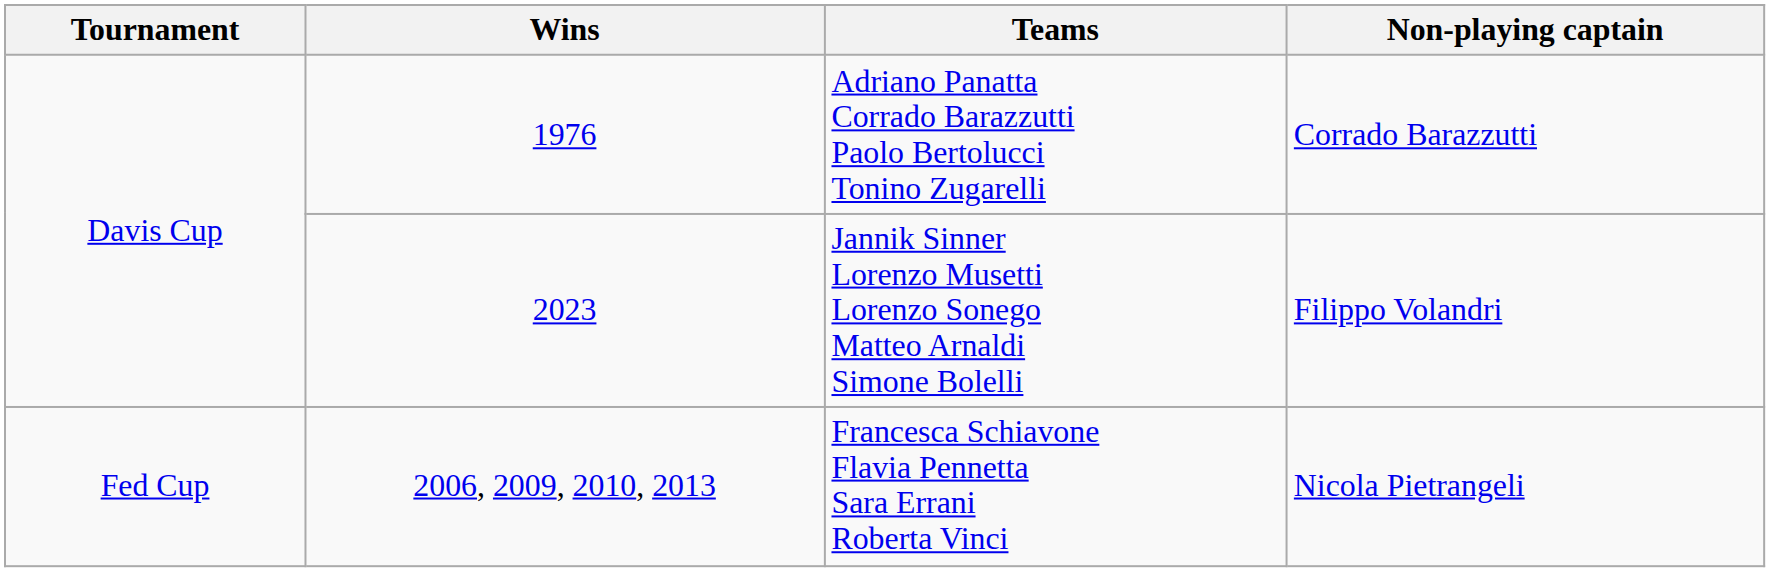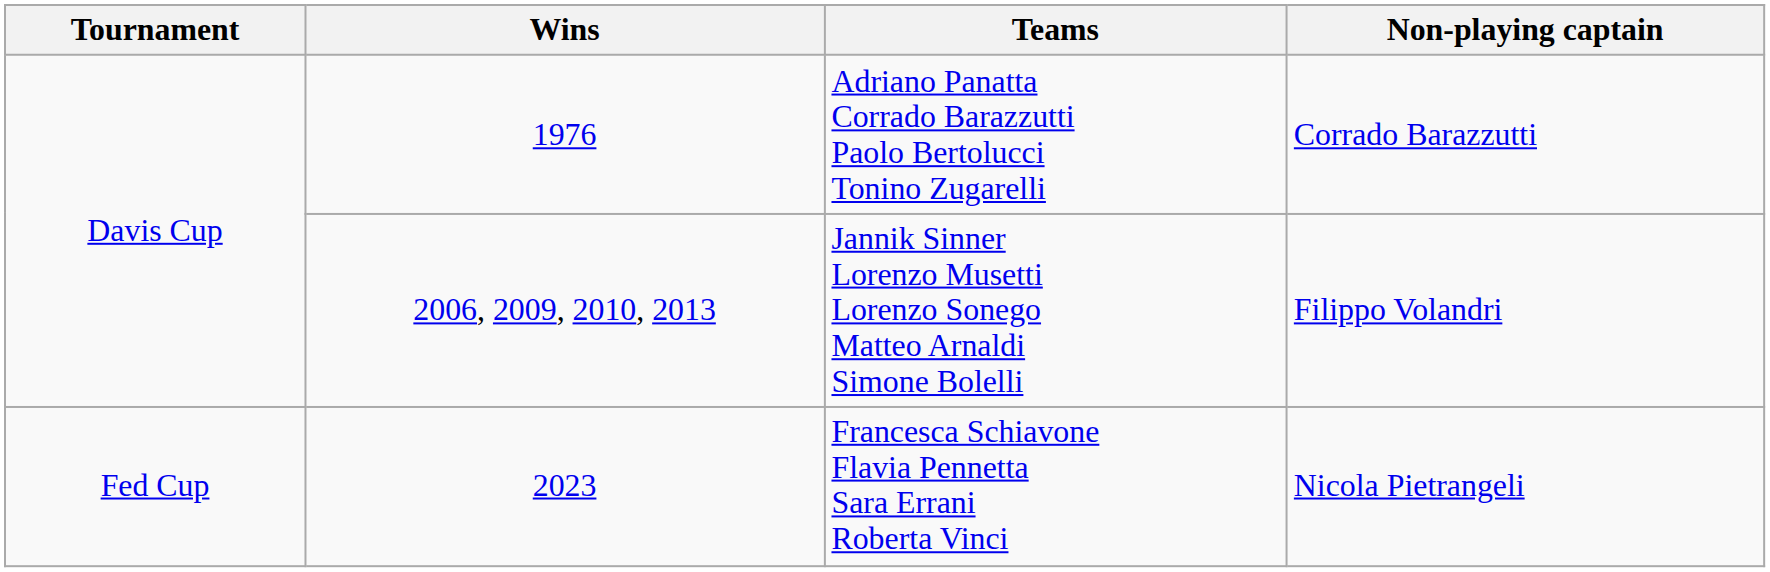(565, 309) 2023 -> (565, 309) 2006, 2009, 2010, 2013
(565, 485) 2006, 2009, 2010, 2013 -> (565, 485) 2023
